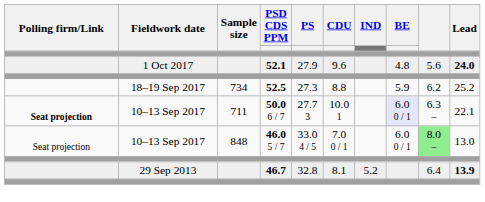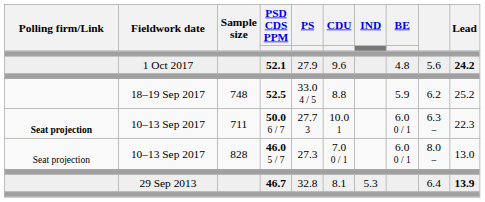(465, 65) 24.0 -> (465, 65) 24.2
(239, 87) 734 -> (239, 94) 748
(308, 87) 27.3 -> (308, 93) 33.0 4 / 5
(402, 111) lavender background -> (402, 123) no background
(465, 111) 22.1 -> (465, 124) 22.3
(239, 141) 848 -> (239, 154) 828
(308, 141) 33.0 4 / 5 -> (308, 154) 27.3
(434, 141) lightgreen background -> (434, 153) no background
(371, 170) 5.2 -> (371, 183) 5.3
